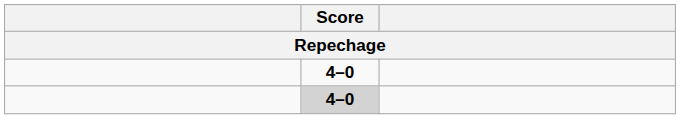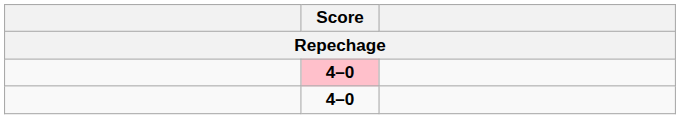(340, 72) no background -> (340, 72) pink background
(340, 99) lightgrey background -> (340, 99) no background
